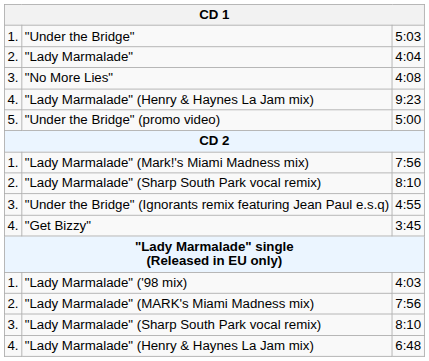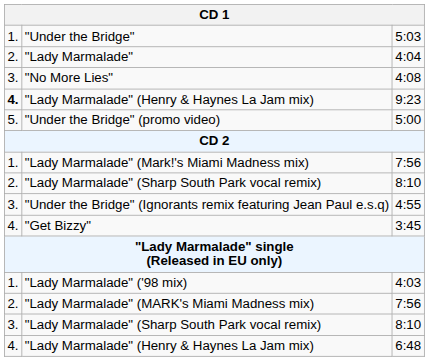(13, 99) normal -> (13, 99) bold
